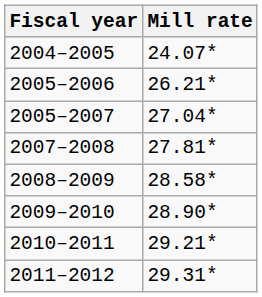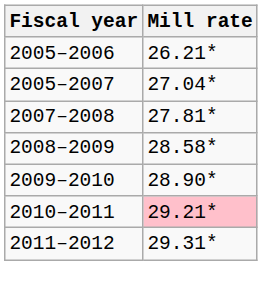- row: (62, 53)
(183, 244) no background -> (183, 212) pink background
